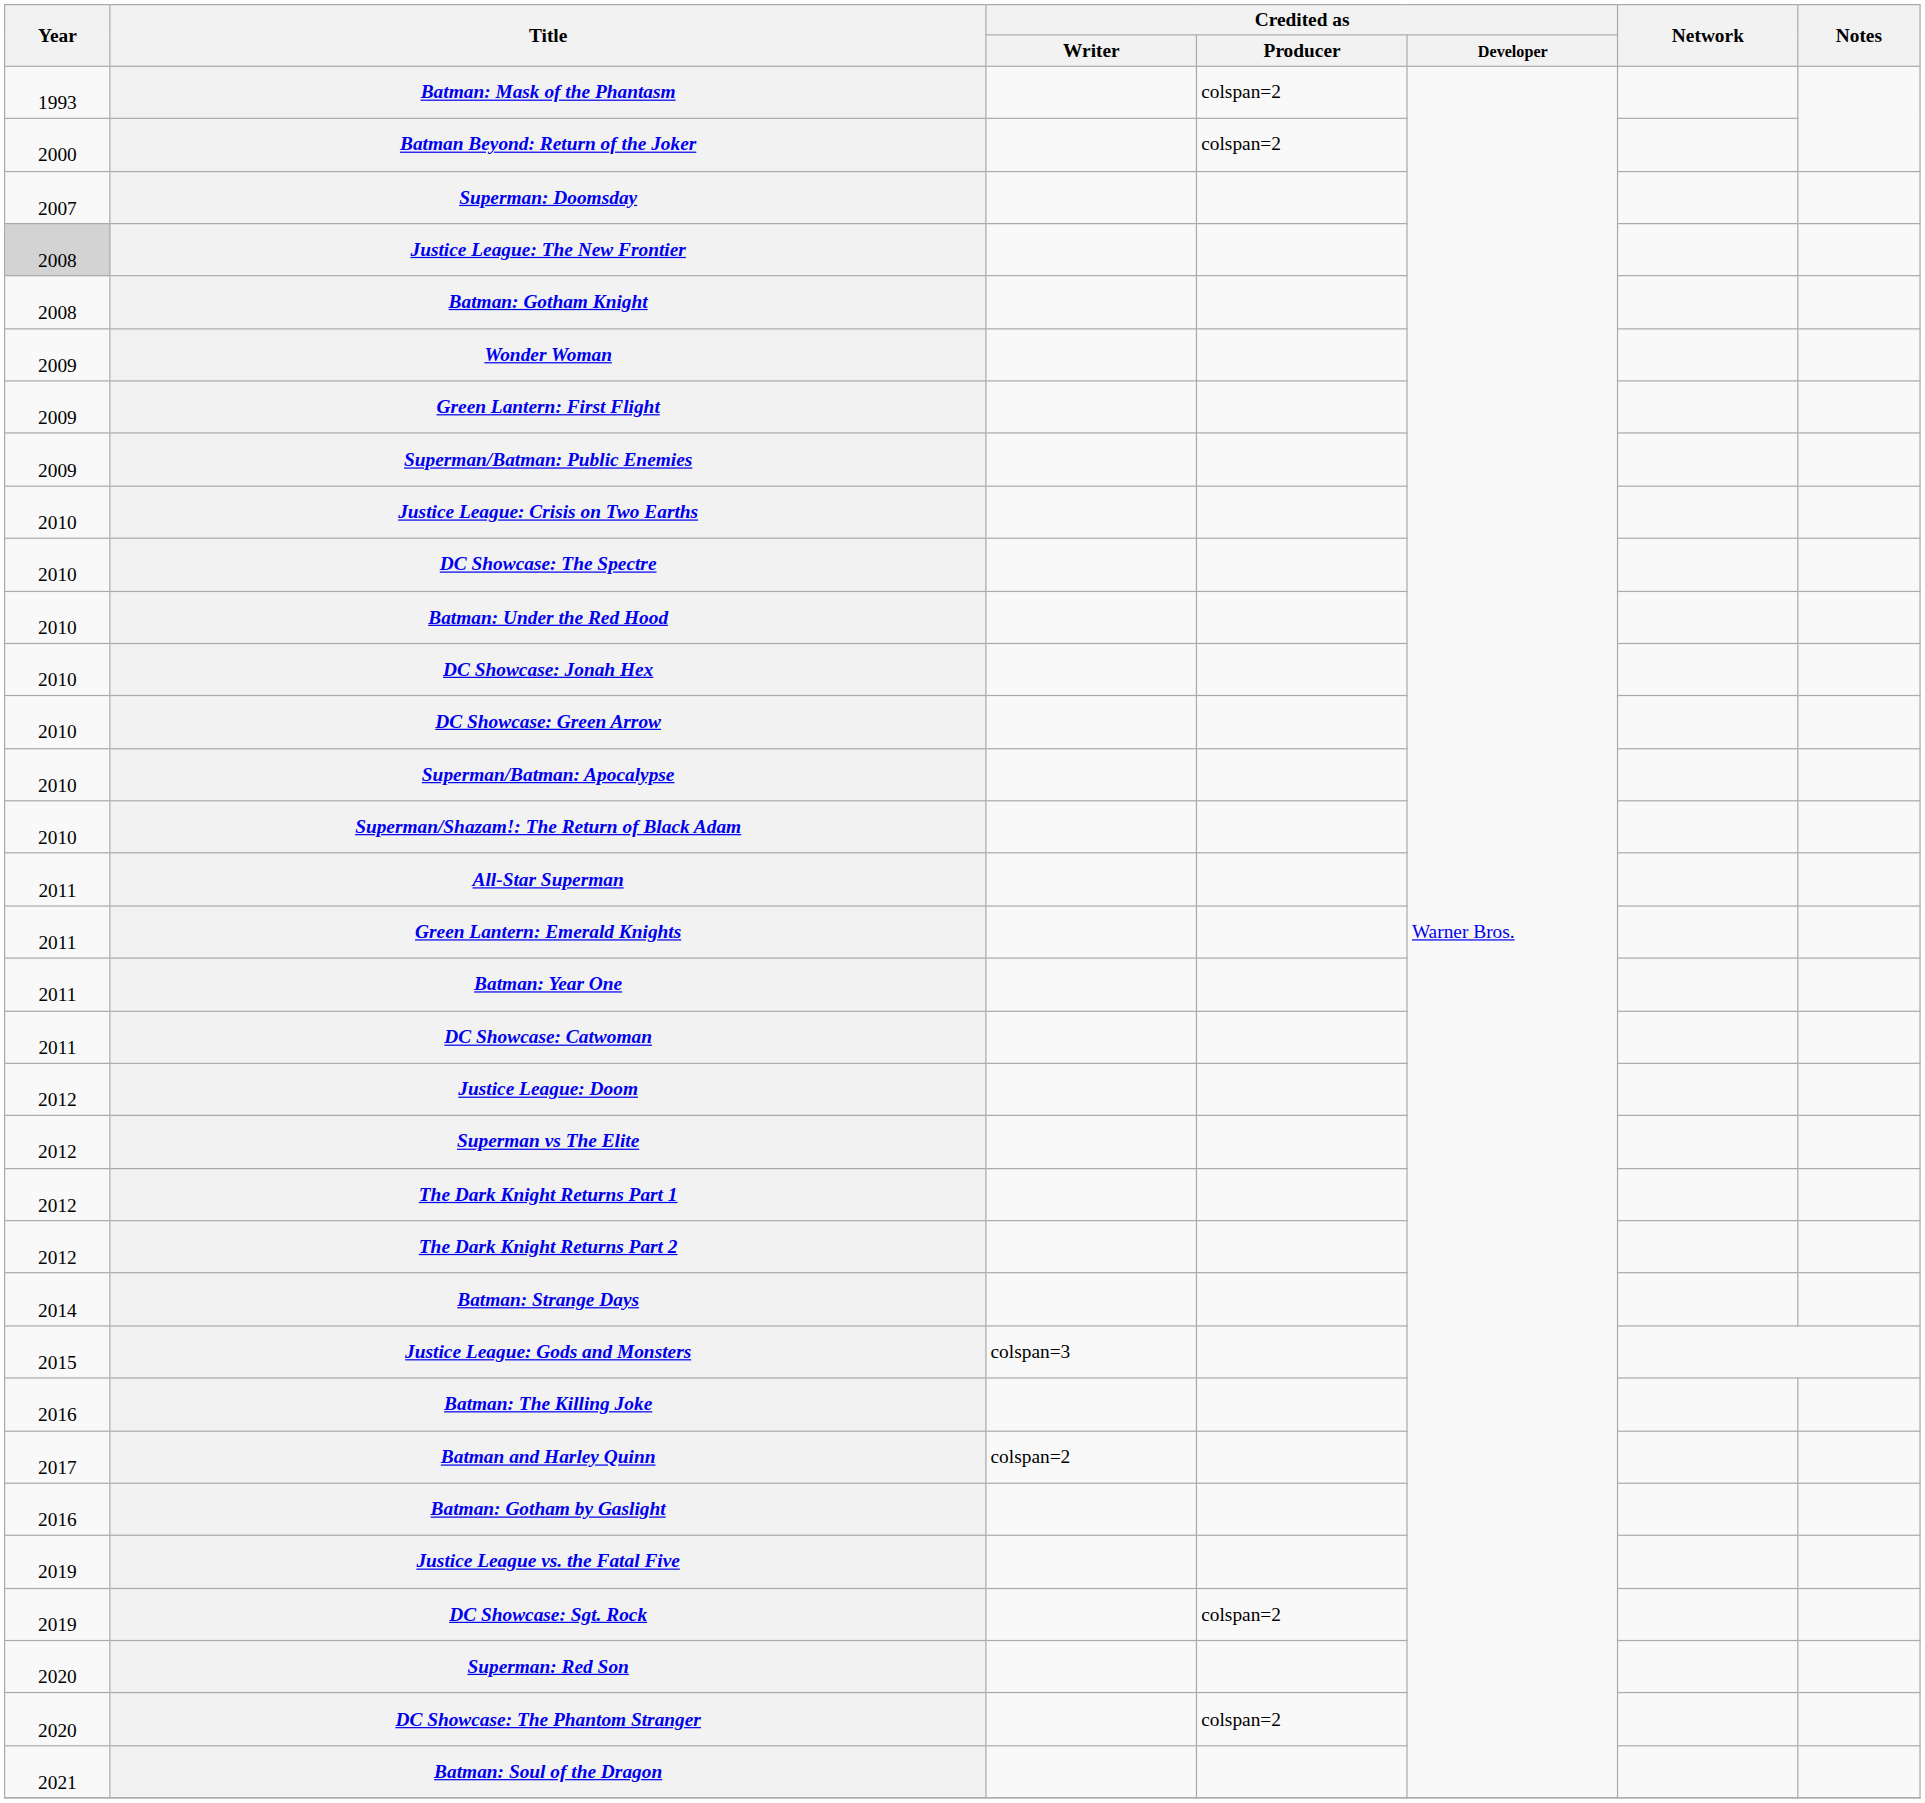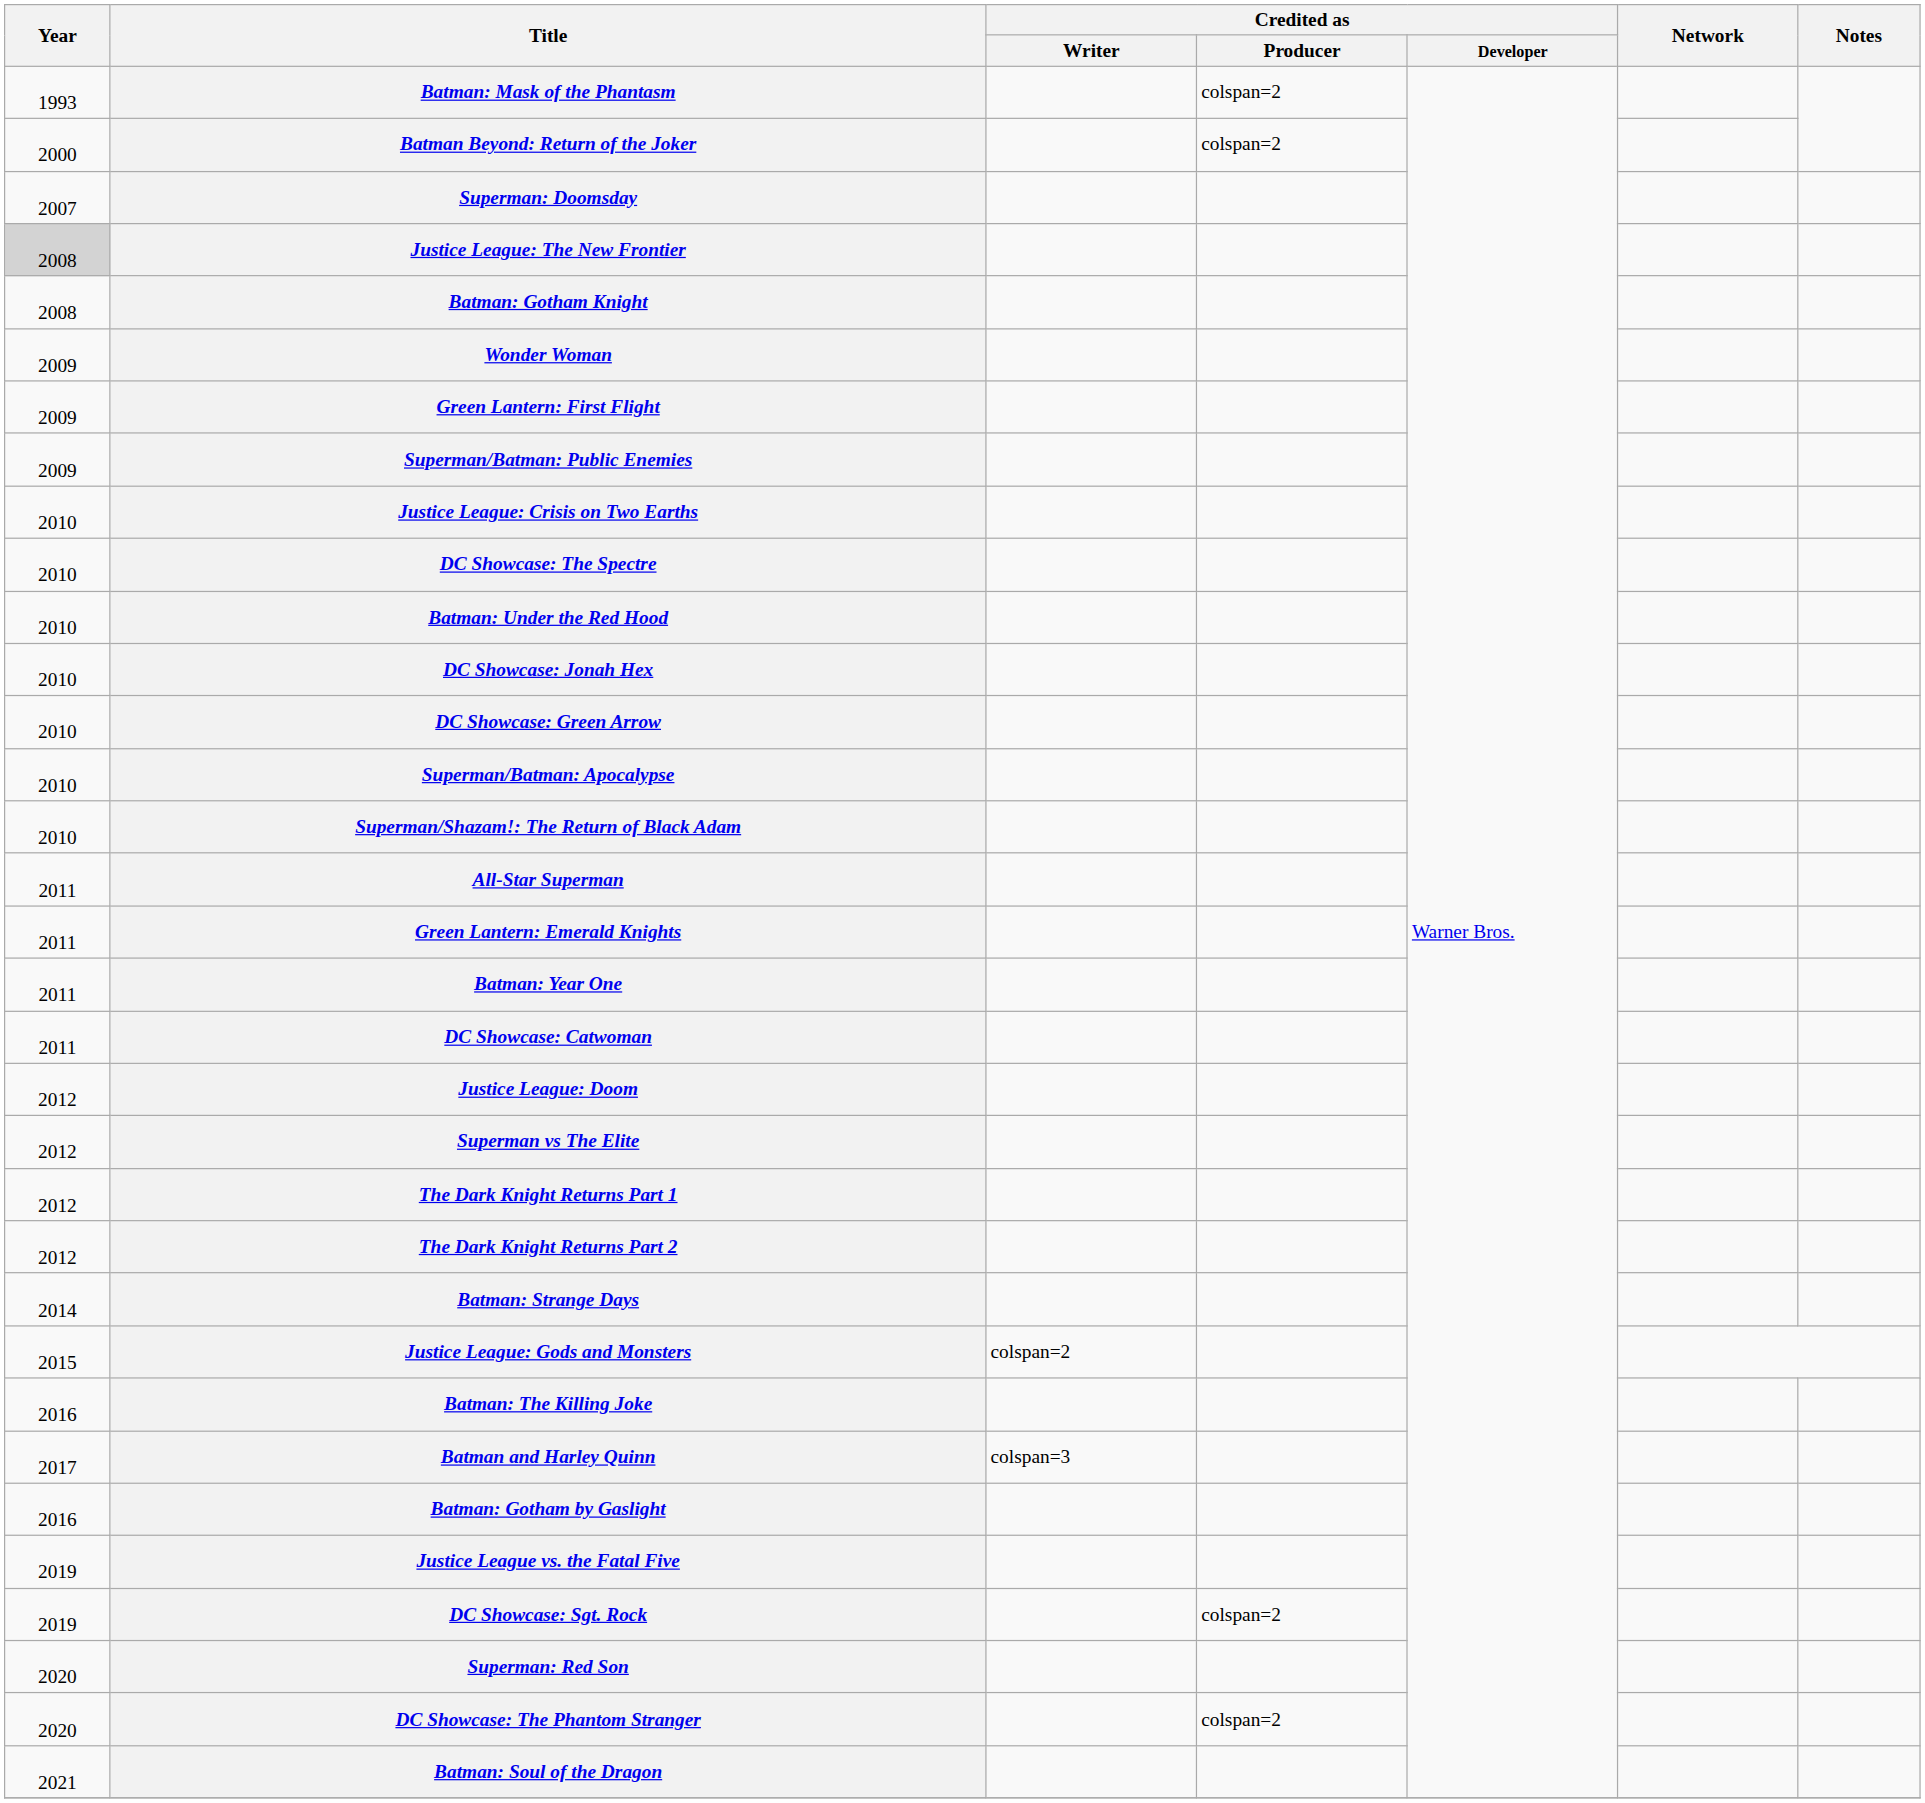(1030, 1351) colspan=3 -> (1030, 1351) colspan=2
(1030, 1456) colspan=2 -> (1030, 1456) colspan=3
